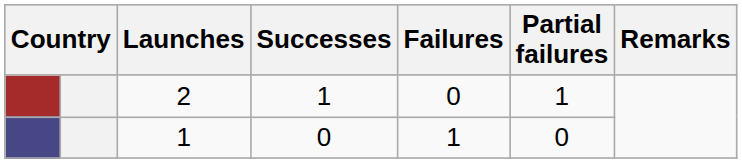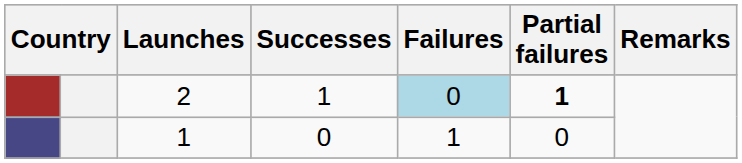(453, 95) no background -> (453, 95) lightblue background
(562, 95) normal -> (562, 95) bold
